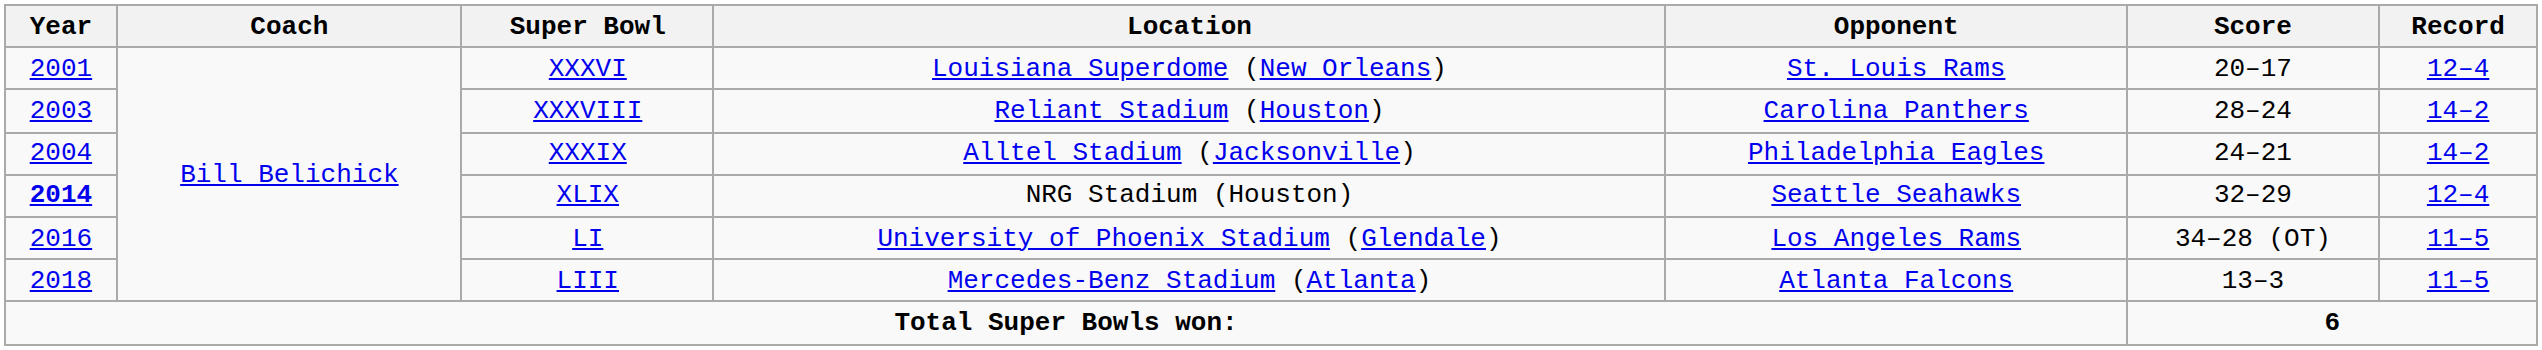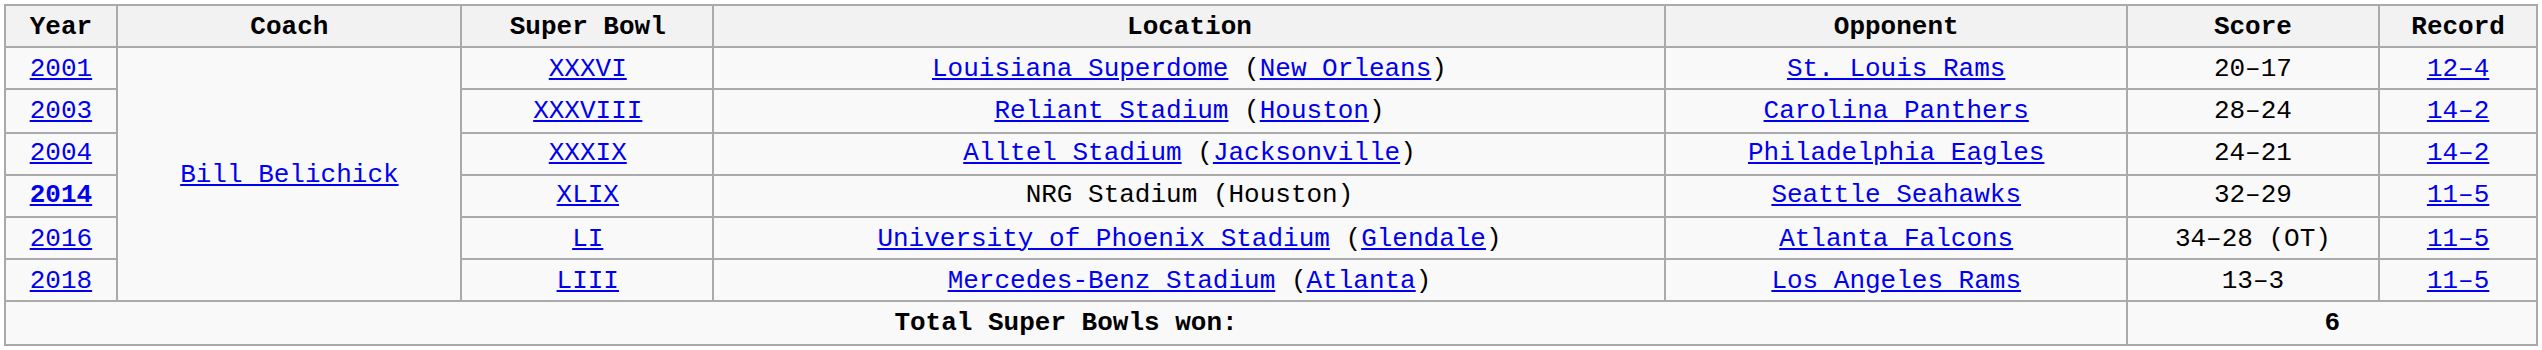(2458, 196) 12–4 -> (2458, 196) 11–5
(1896, 238) Los Angeles Rams -> (1896, 238) Atlanta Falcons
(1896, 280) Atlanta Falcons -> (1896, 280) Los Angeles Rams
